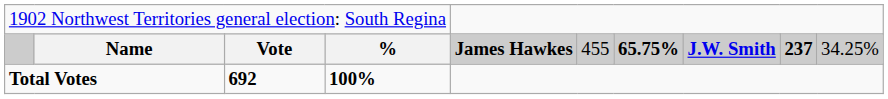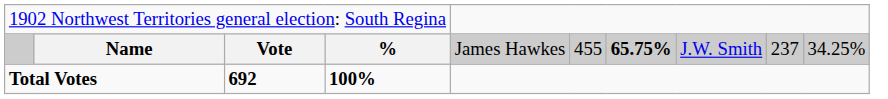(514, 49) bold -> (510, 49) normal
(732, 49) bold -> (721, 49) normal
(798, 49) bold -> (785, 49) normal
